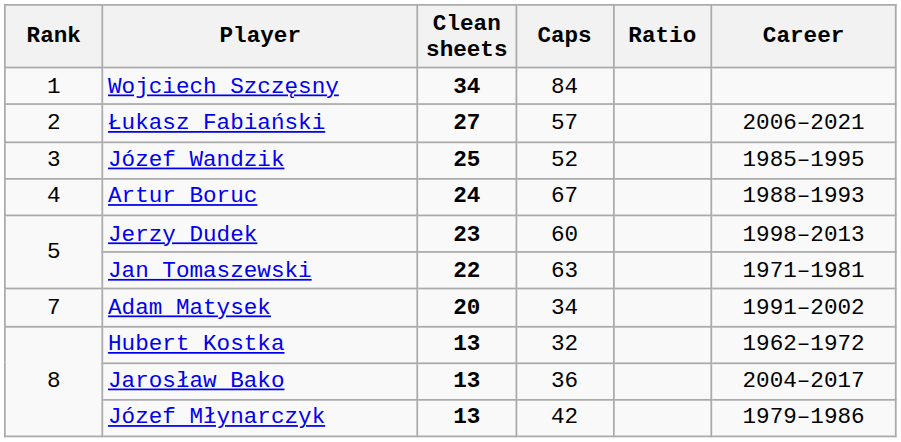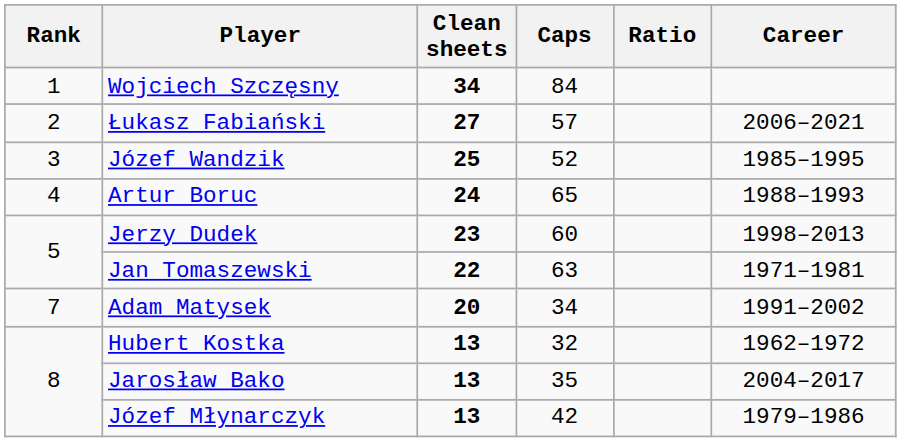(565, 197) 67 -> (565, 197) 65
(565, 381) 36 -> (565, 381) 35
